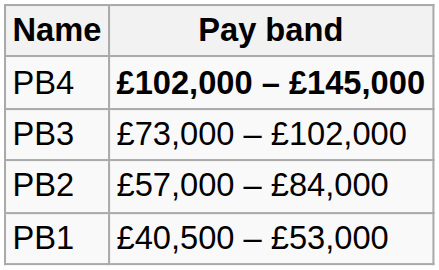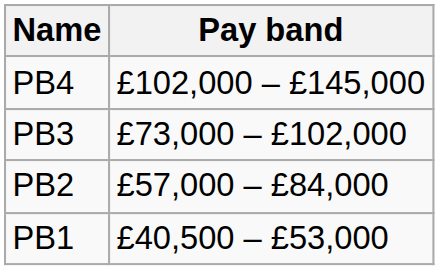(271, 82) bold -> (271, 82) normal
